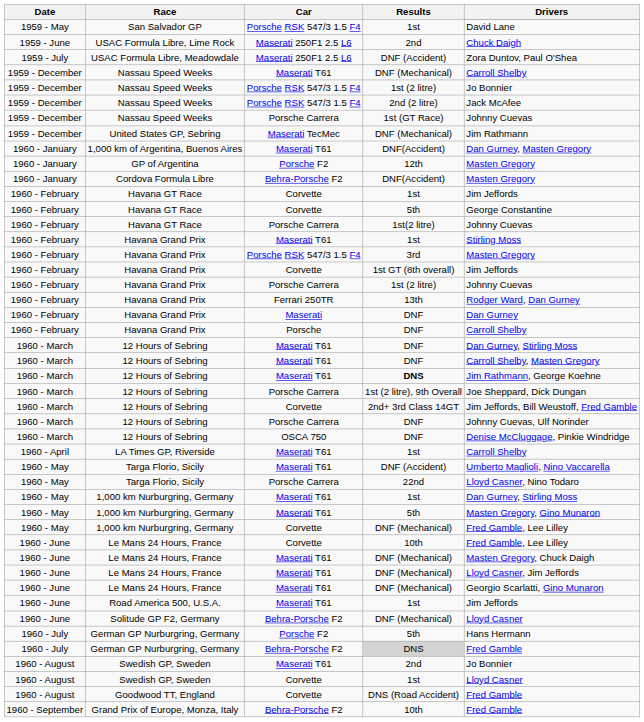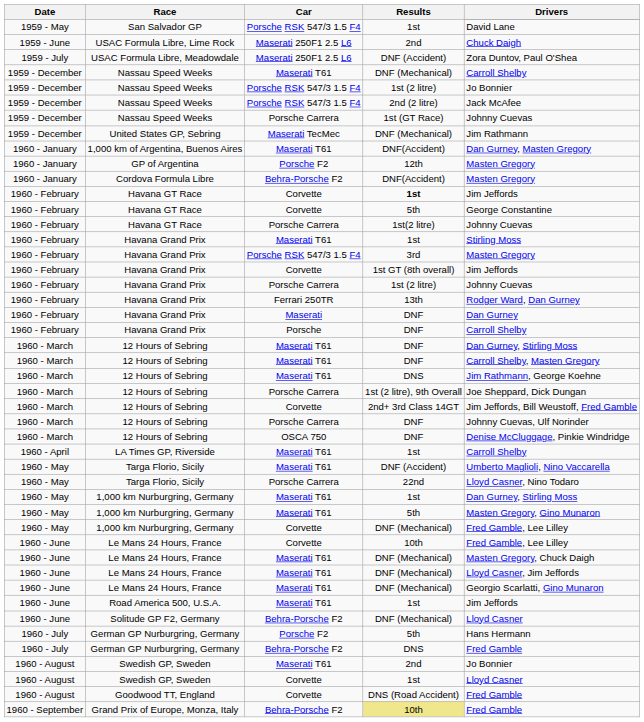(413, 194) normal -> (413, 194) bold
(413, 376) bold -> (413, 376) normal
(413, 649) lightgrey background -> (413, 649) no background
(414, 709) no background -> (414, 709) khaki background
